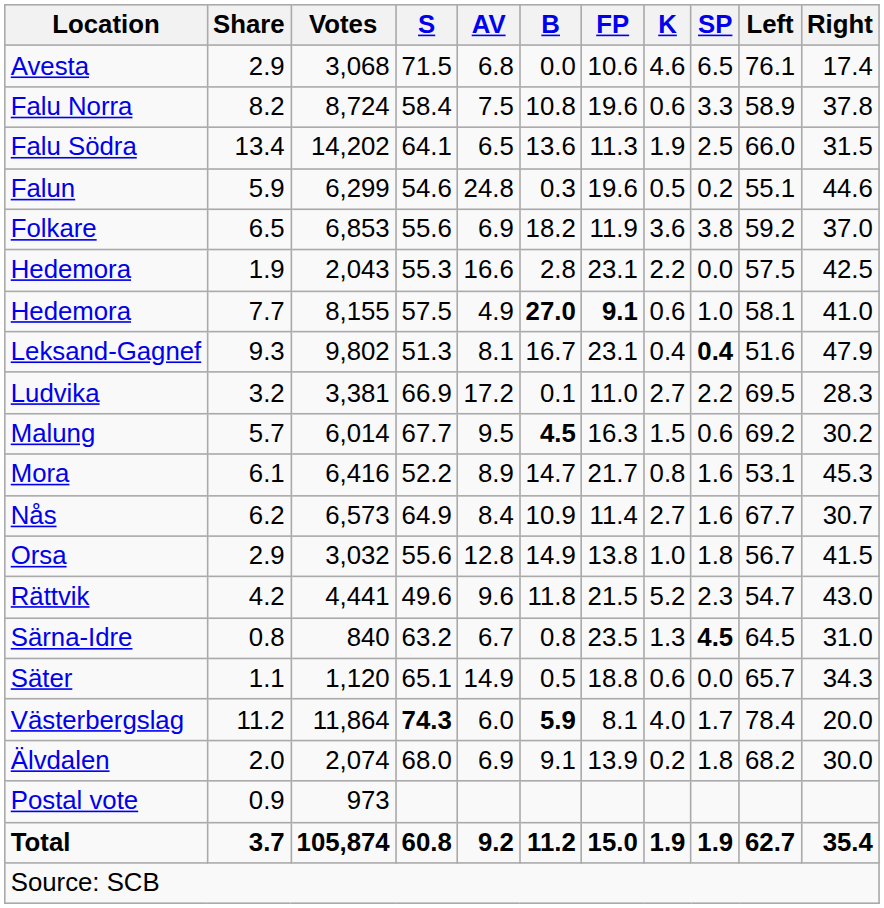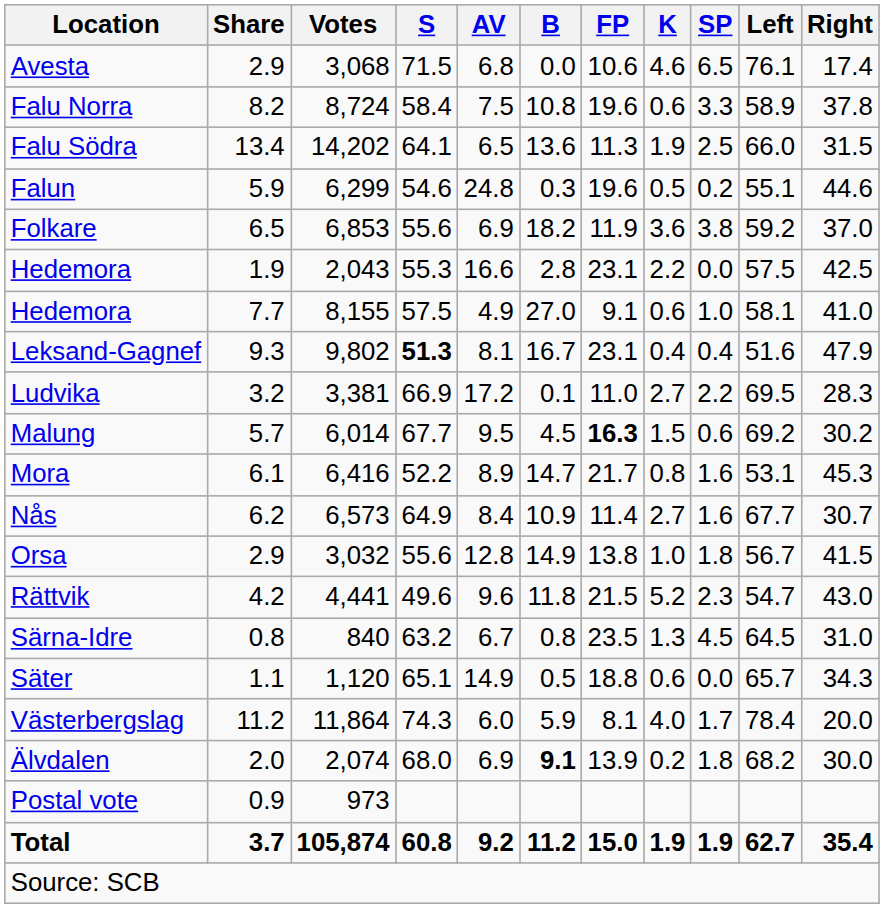(551, 310) bold -> (551, 310) normal
(620, 310) bold -> (620, 310) normal
(427, 351) normal -> (427, 351) bold
(715, 351) bold -> (715, 351) normal
(558, 433) bold -> (558, 433) normal
(613, 433) normal -> (613, 433) bold
(715, 637) bold -> (715, 637) normal
(427, 719) bold -> (427, 719) normal
(558, 719) bold -> (558, 719) normal
(558, 760) normal -> (558, 760) bold
